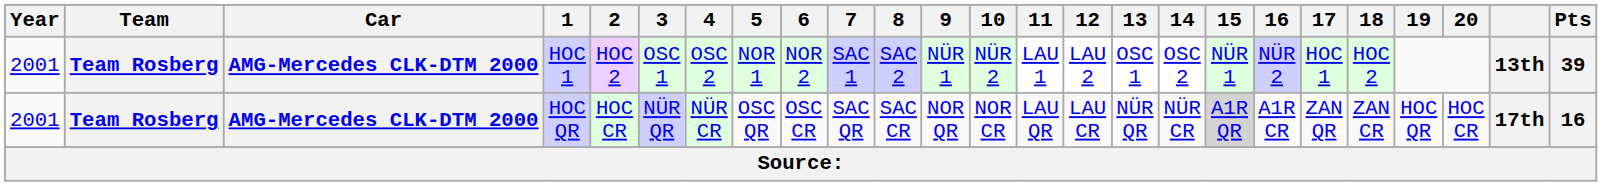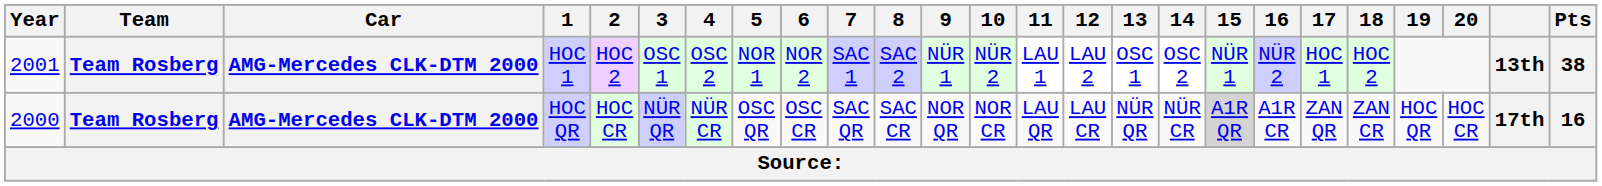(1573, 65) 39 -> (1573, 65) 38
(35, 120) 2001 -> (35, 120) 2000
